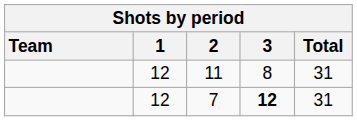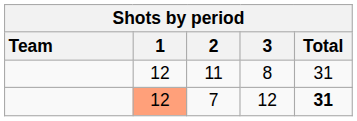(160, 101) no background -> (160, 101) lightsalmon background
(267, 101) bold -> (267, 101) normal
(323, 101) normal -> (323, 101) bold
